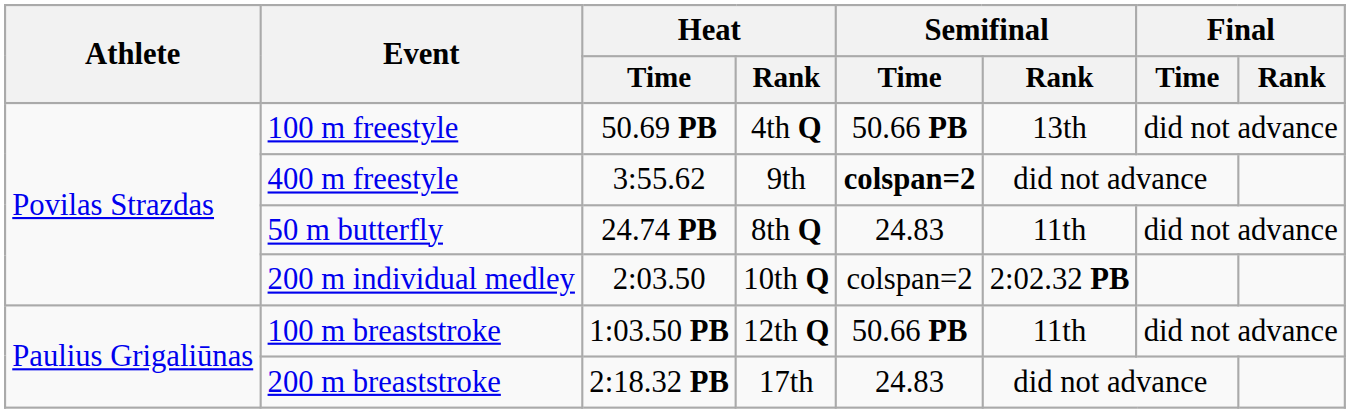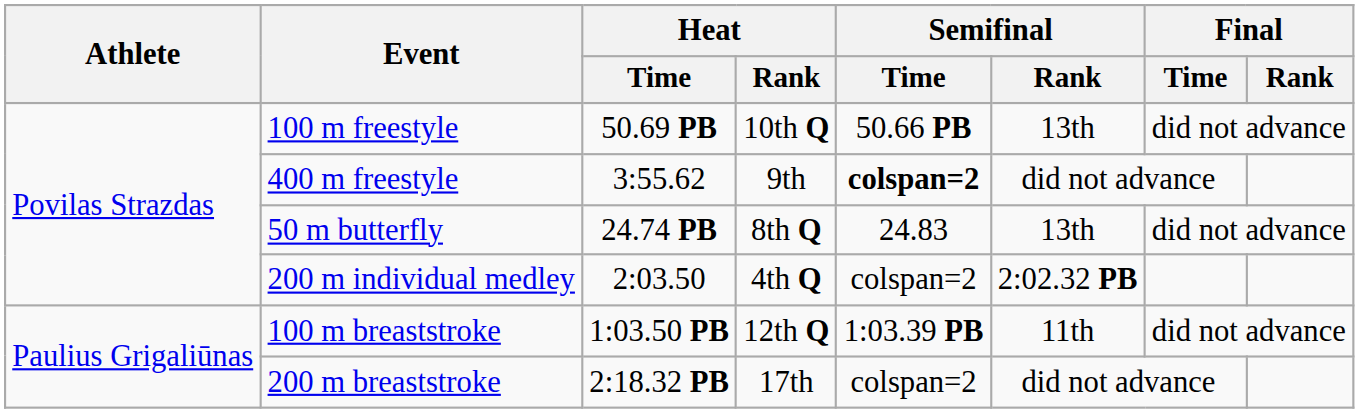(786, 128) 4th Q -> (786, 128) 10th Q
(1060, 229) 11th -> (1068, 229) 13th
(786, 280) 10th Q -> (786, 280) 4th Q
(910, 330) 50.66 PB -> (914, 330) 1:03.39 PB
(910, 381) 24.83 -> (914, 381) colspan=2
